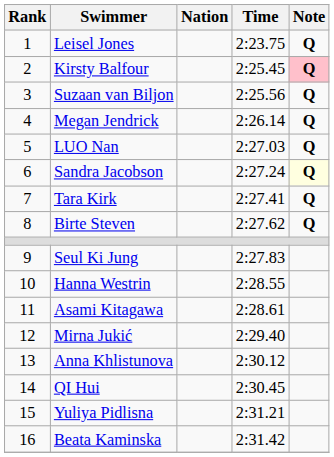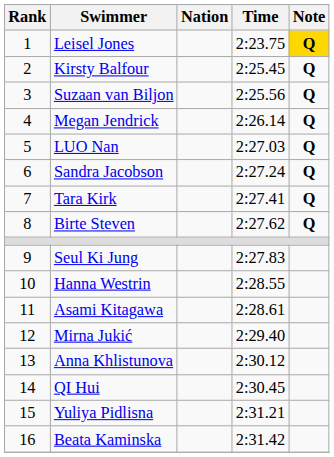(309, 43) no background -> (309, 43) gold background
(309, 69) pink background -> (309, 69) no background
(309, 172) lightyellow background -> (309, 172) no background
